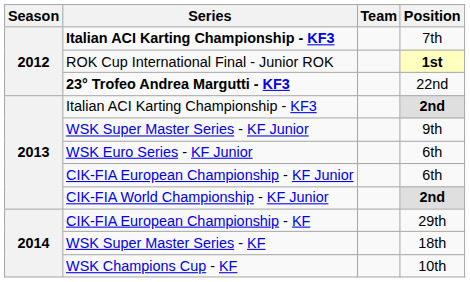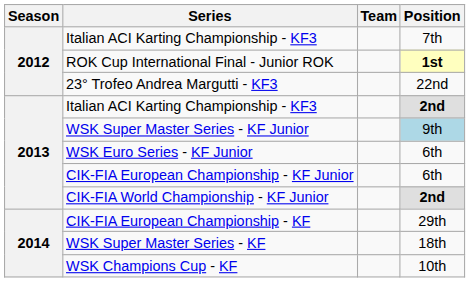(200, 38) bold -> (191, 38) normal
(178, 84) bold -> (172, 84) normal
(432, 129) no background -> (432, 129) lightblue background
